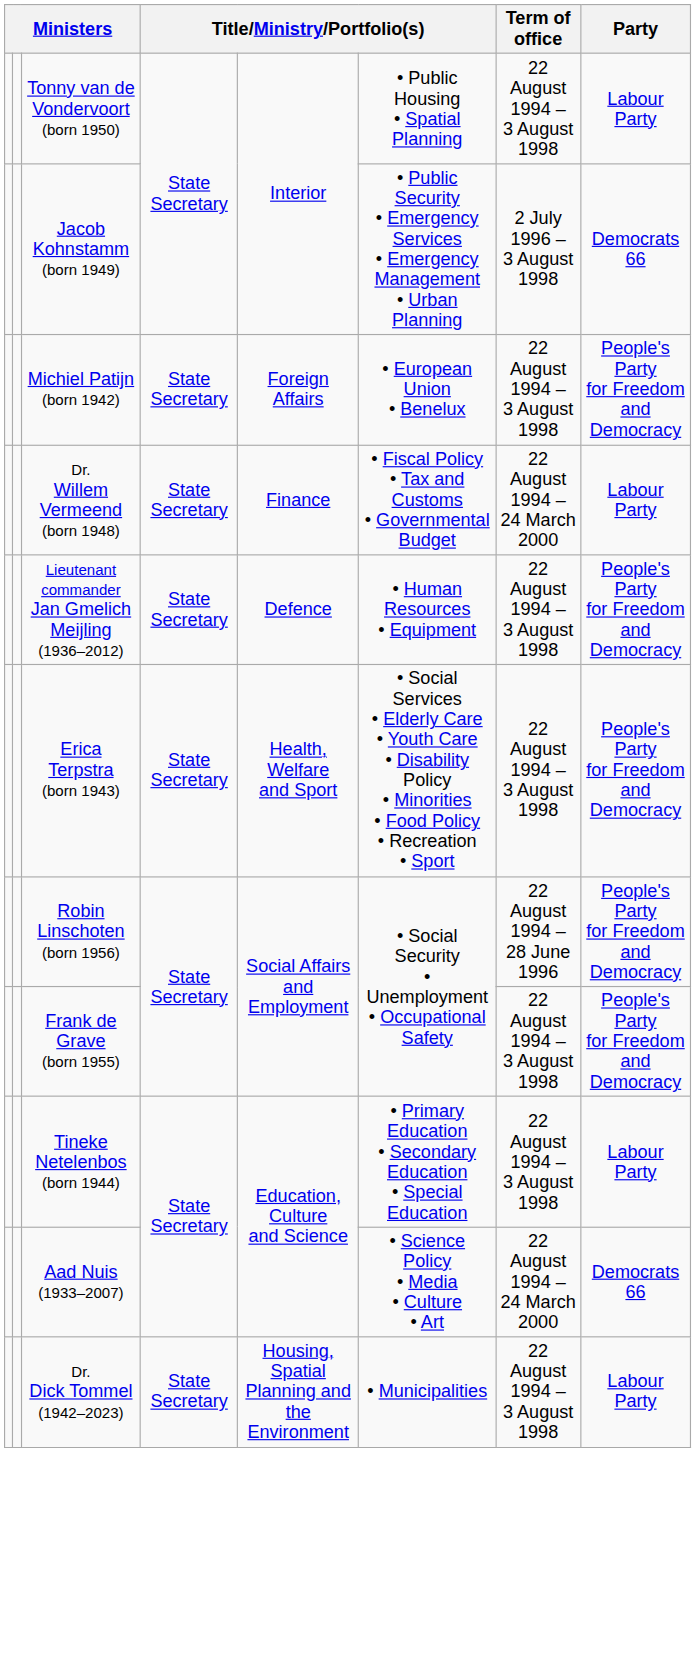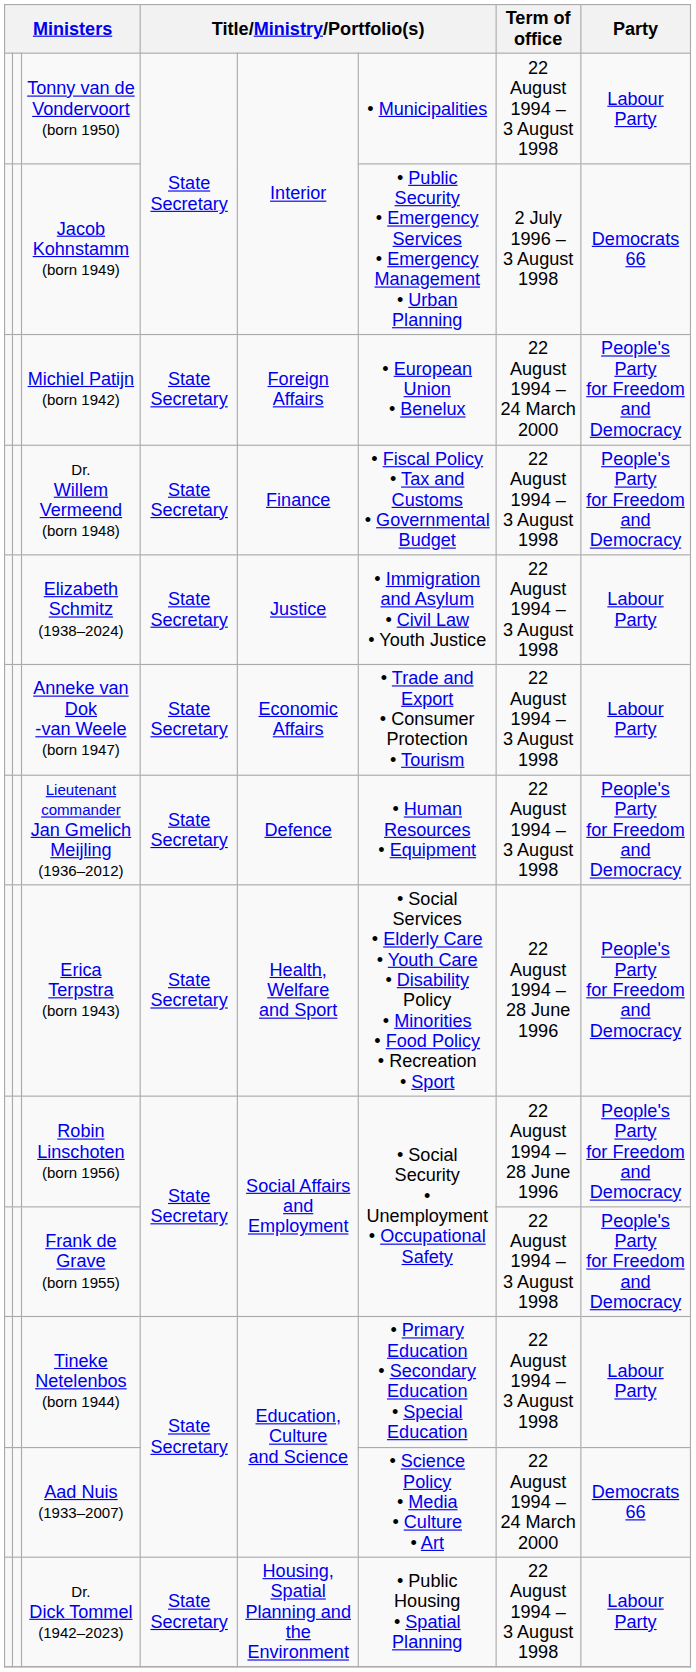(427, 108) • Public Housing • Spatial Planning -> (427, 108) • Municipalities
(538, 389) 22 August 1994 – 3 August 1998 -> (538, 389) 22 August 1994 – 24 March 2000
(538, 499) 22 August 1994 – 24 March 2000 -> (538, 499) 22 August 1994 – 3 August 1998
(636, 499) Labour Party -> (636, 499) People's Party for Freedom and Democracy
+ row: (81, 609)
+ row: (81, 719)
(538, 770) 22 August 1994 – 3 August 1998 -> (538, 990) 22 August 1994 – 28 June 1996
(427, 1391) • Municipalities -> (427, 1611) • Public Housing • Spatial Planning
